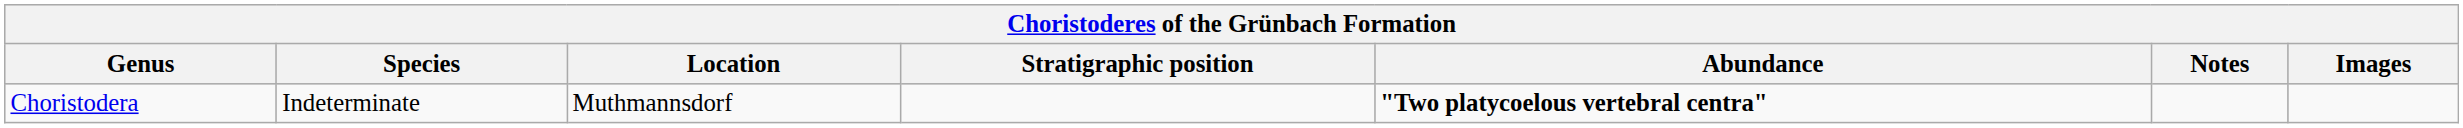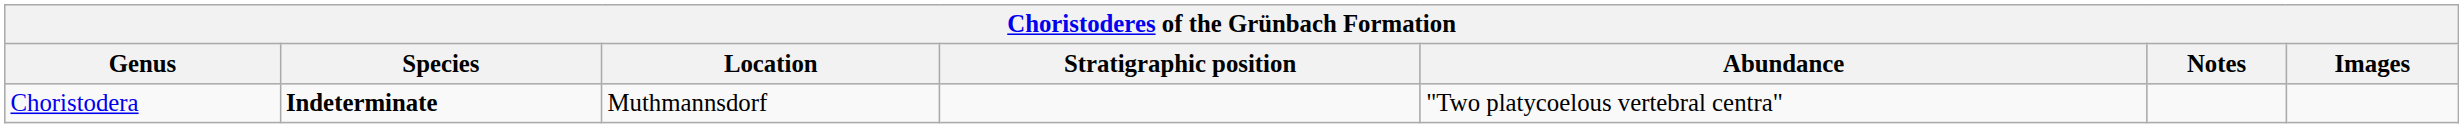(351, 102) normal -> (362, 102) bold
(1574, 102) bold -> (1605, 102) normal
